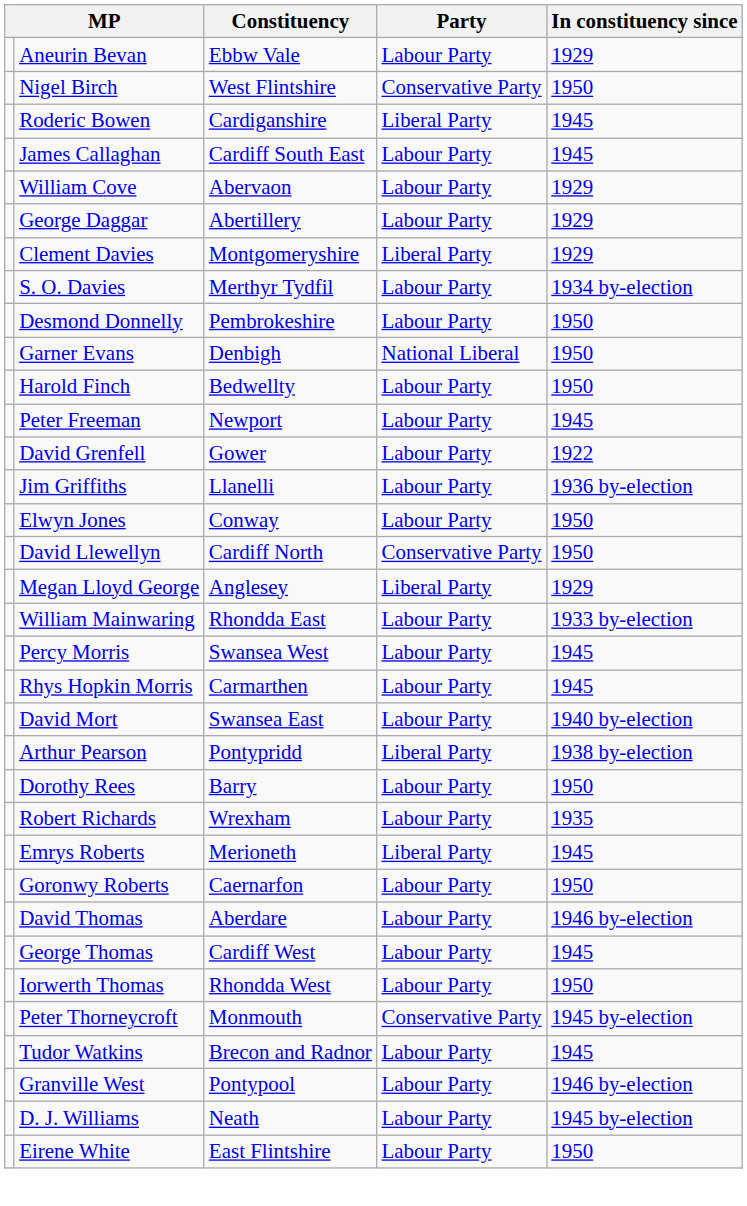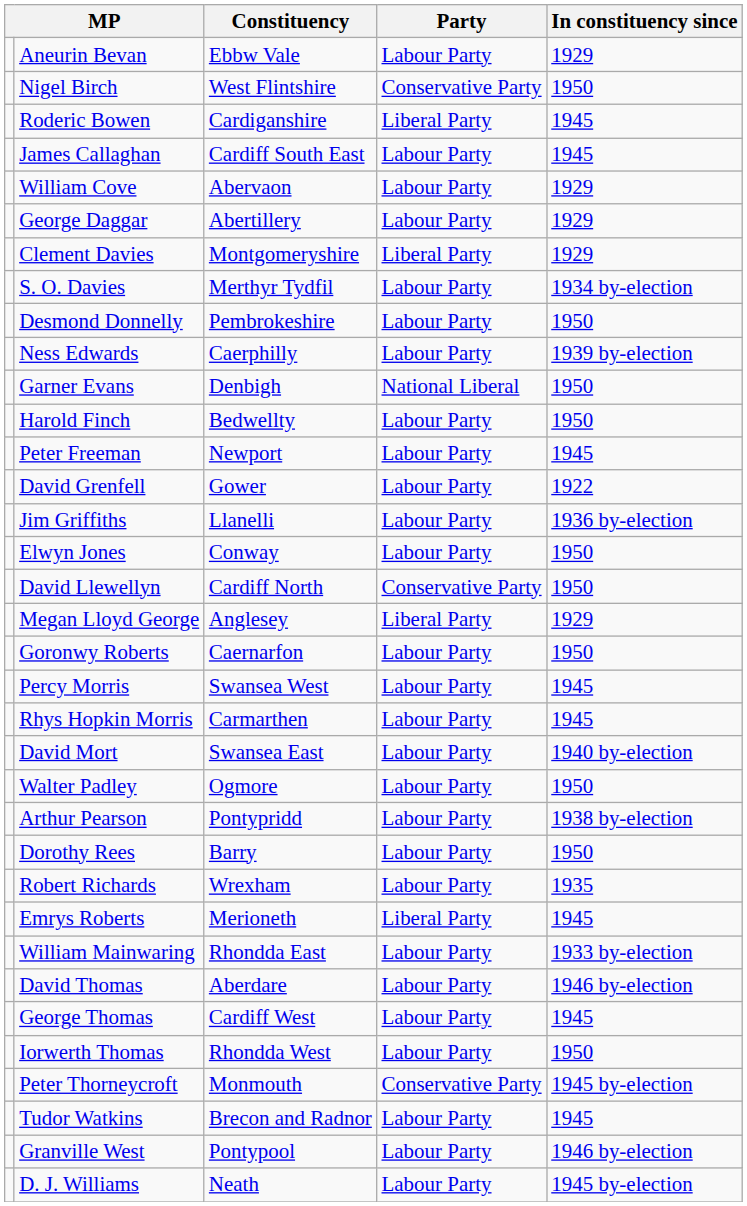+ row: (79, 353)
rows swapped: (107, 619) <-> (94, 885)
+ row: (78, 785)
(437, 752) Liberal Party -> (437, 818) Labour Party
- row: (75, 1151)
